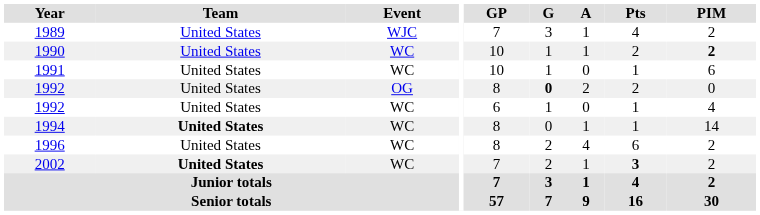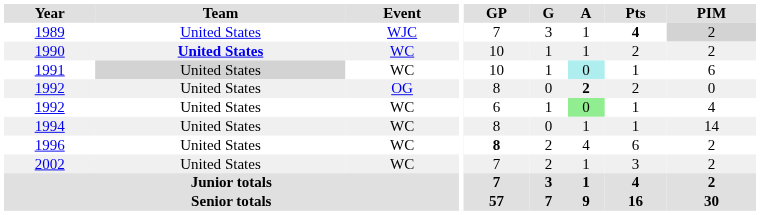(636, 32) normal -> (636, 32) bold
(711, 32) no background -> (711, 32) lightgrey background
(221, 51) normal -> (221, 51) bold
(711, 51) bold -> (711, 51) normal
(221, 69) no background -> (221, 69) lightgrey background
(586, 69) no background -> (586, 69) paleturquoise background
(548, 88) bold -> (548, 88) normal
(586, 88) normal -> (586, 88) bold
(586, 107) no background -> (586, 107) lightgreen background
(221, 126) bold -> (221, 126) normal
(496, 145) normal -> (496, 145) bold
(221, 163) bold -> (221, 163) normal
(636, 163) bold -> (636, 163) normal
